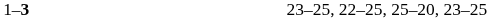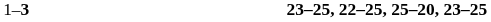(387, 9) normal -> (387, 9) bold
